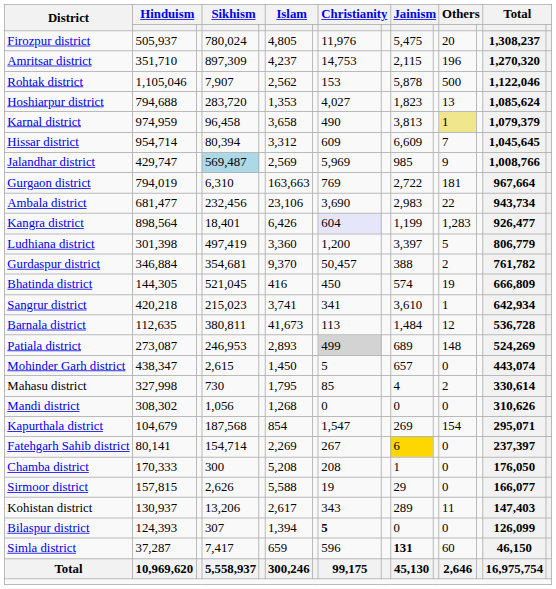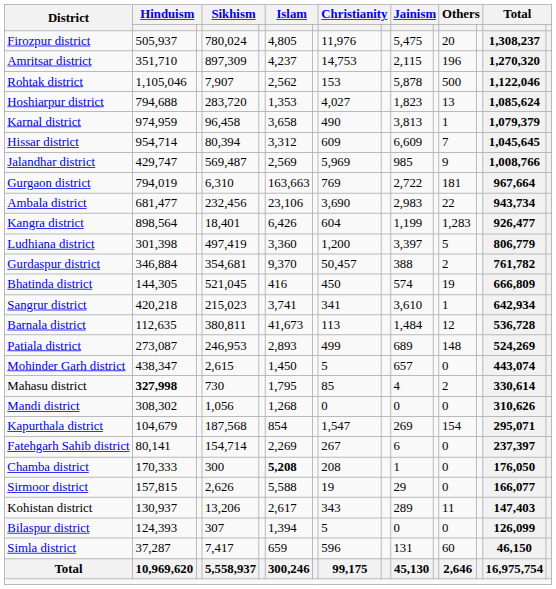(445, 122) khaki background -> (445, 122) no background
(226, 162) lightblue background -> (226, 162) no background
(331, 223) lavender background -> (331, 223) no background
(331, 345) lightgrey background -> (331, 345) no background
(156, 385) normal -> (156, 385) bold
(397, 446) gold background -> (397, 446) no background
(282, 467) normal -> (282, 467) bold
(325, 528) bold -> (325, 528) normal
(403, 548) bold -> (403, 548) normal
